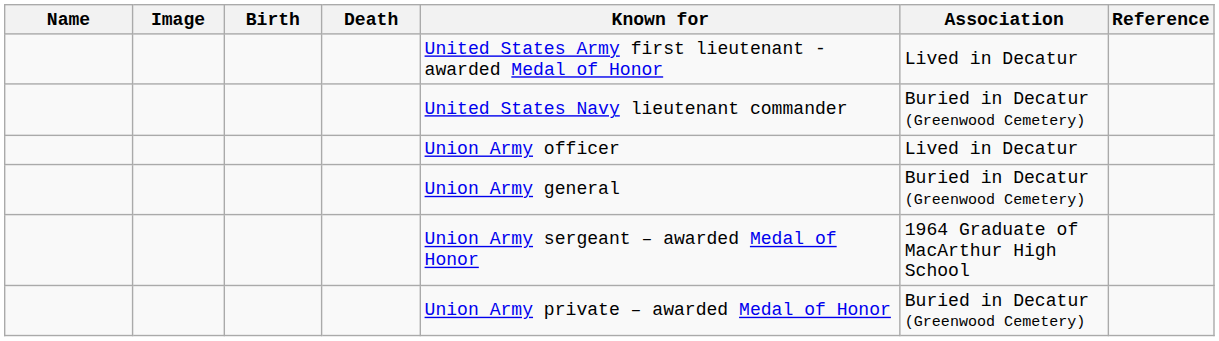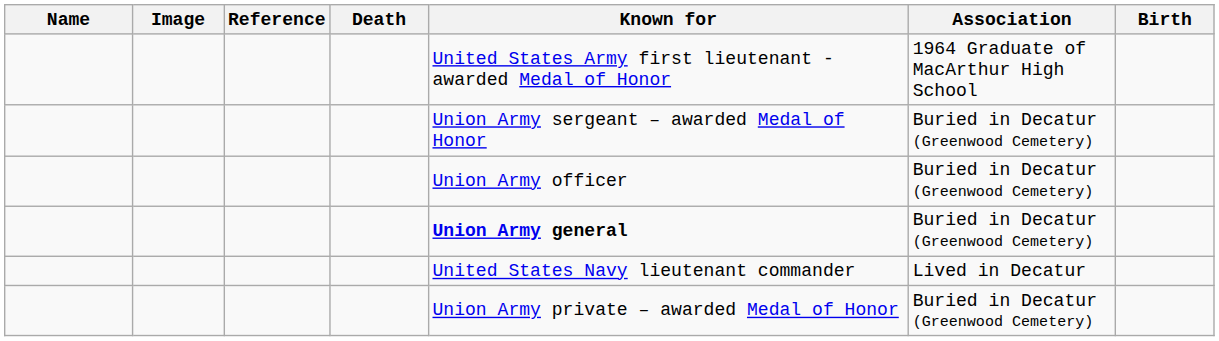columns swapped: (273, 19) <-> (1161, 19)
(991, 59) Lived in Decatur -> (999, 70) 1964 Graduate of MacArthur High School
(636, 110) United States Navy lieutenant commander -> (639, 130) Union Army sergeant – awarded Medal of Honor
(991, 149) Lived in Decatur -> (1005, 180) Buried in Decatur (Greenwood Cemetery)
(522, 189) normal -> (530, 231) bold
(631, 250) Union Army sergeant – awarded Medal of Honor -> (644, 271) United States Navy lieutenant commander
(991, 250) 1964 Graduate of MacArthur High School -> (999, 271) Lived in Decatur
